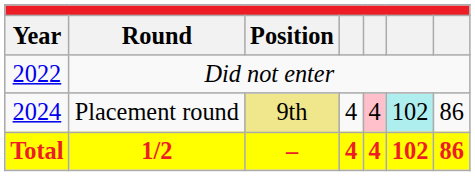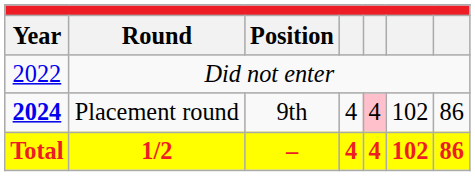(37, 112) normal -> (37, 112) bold
(292, 112) khaki background -> (292, 112) no background
(410, 112) paleturquoise background -> (410, 112) no background
